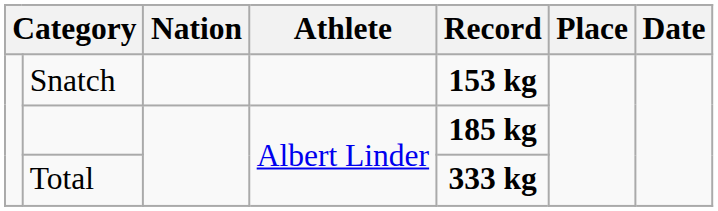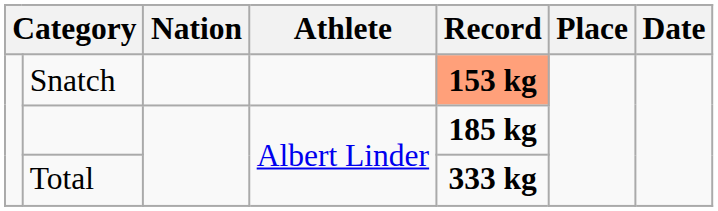(493, 79) no background -> (493, 79) lightsalmon background
